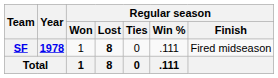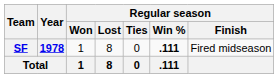(109, 48) bold -> (109, 48) normal
(169, 48) normal -> (169, 48) bold
